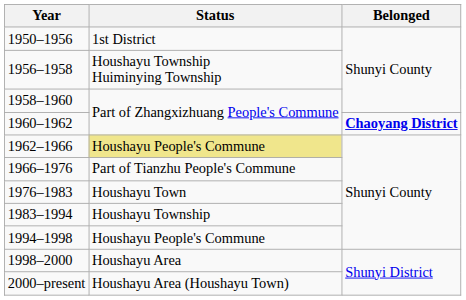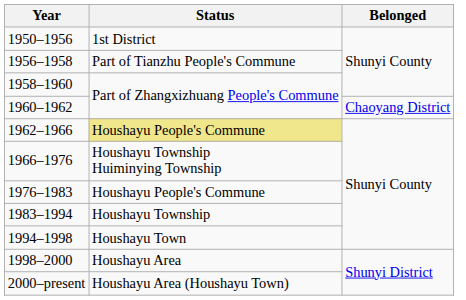(157, 69) Houshayu Township Huiminying Township -> (194, 61) Part of Tianzhu People's Commune
(401, 123) bold -> (398, 107) normal
(194, 169) Part of Tianzhu People's Commune -> (157, 161) Houshayu Township Huiminying Township
(139, 191) Houshayu Town -> (178, 191) Houshayu People's Commune
(178, 237) Houshayu People's Commune -> (139, 237) Houshayu Town
